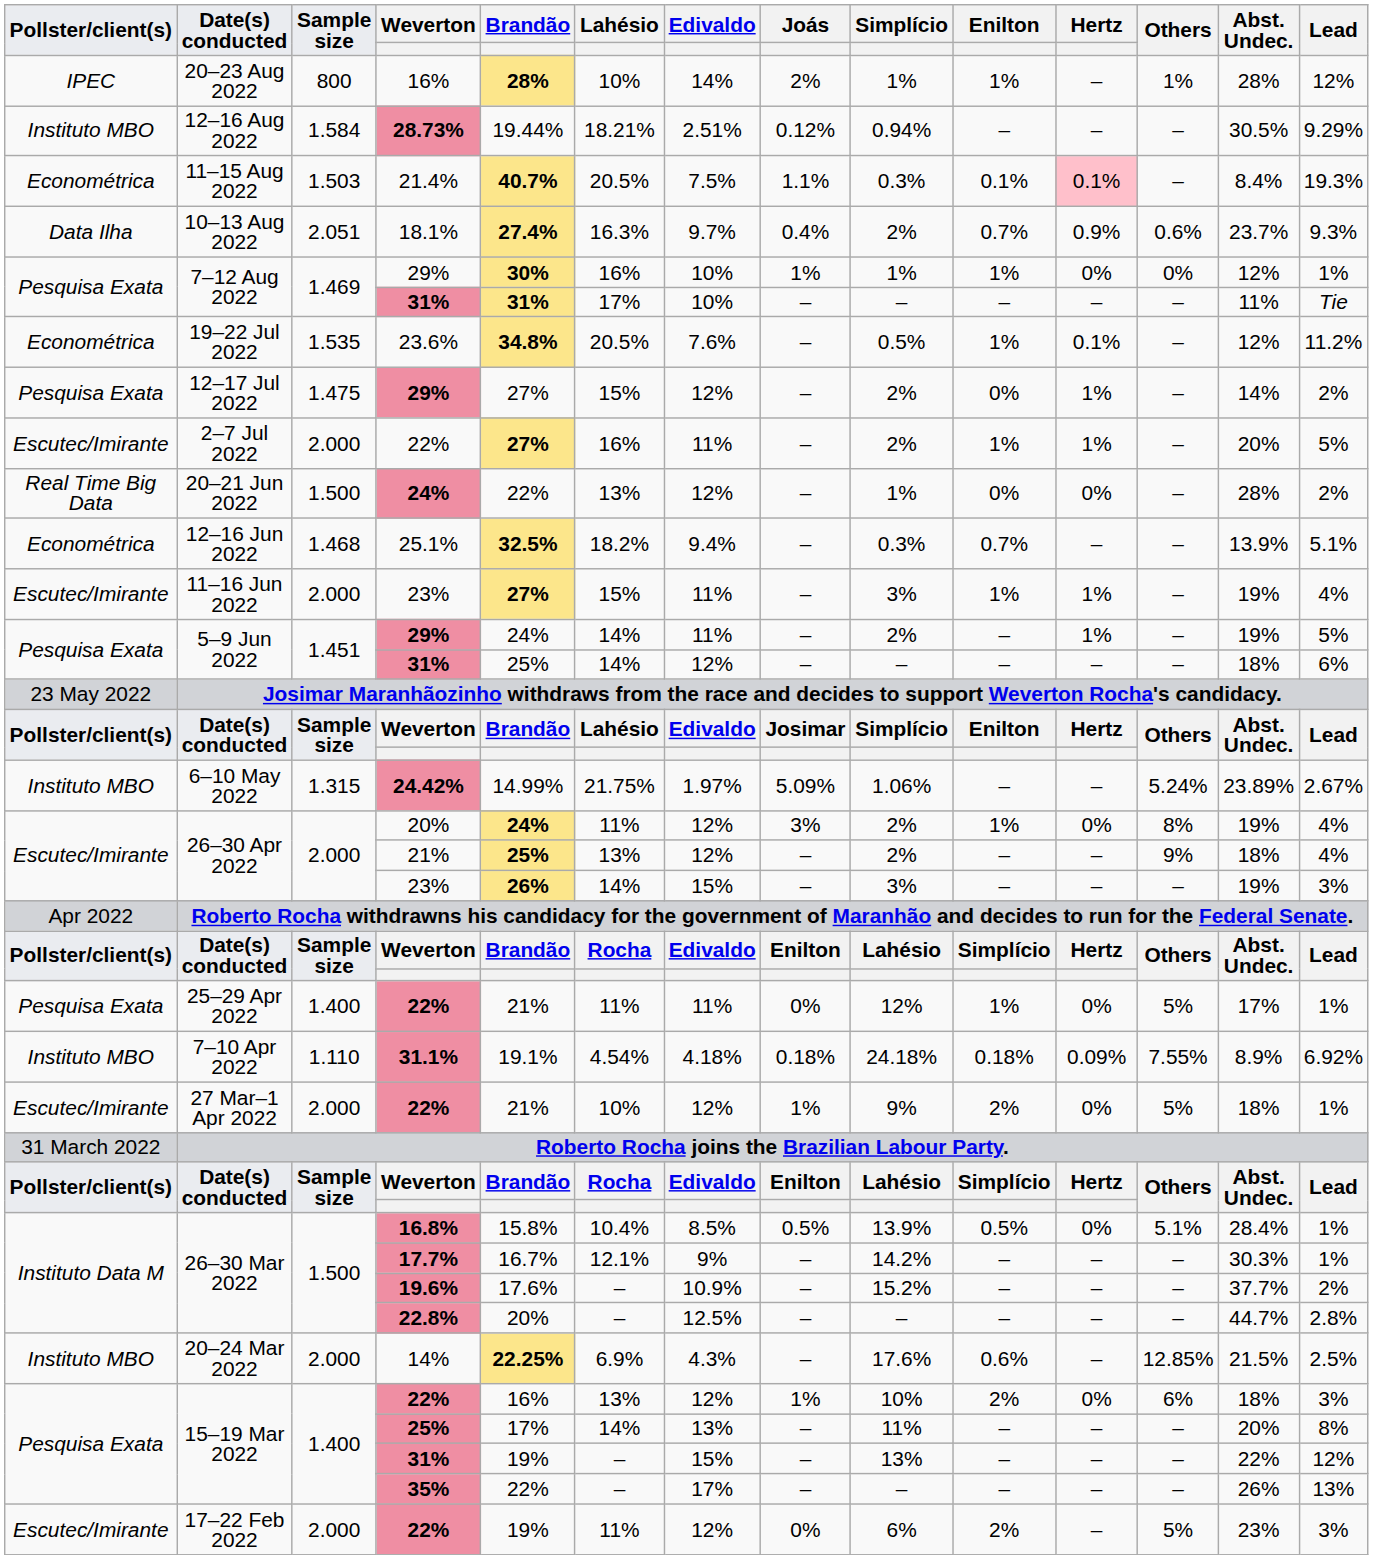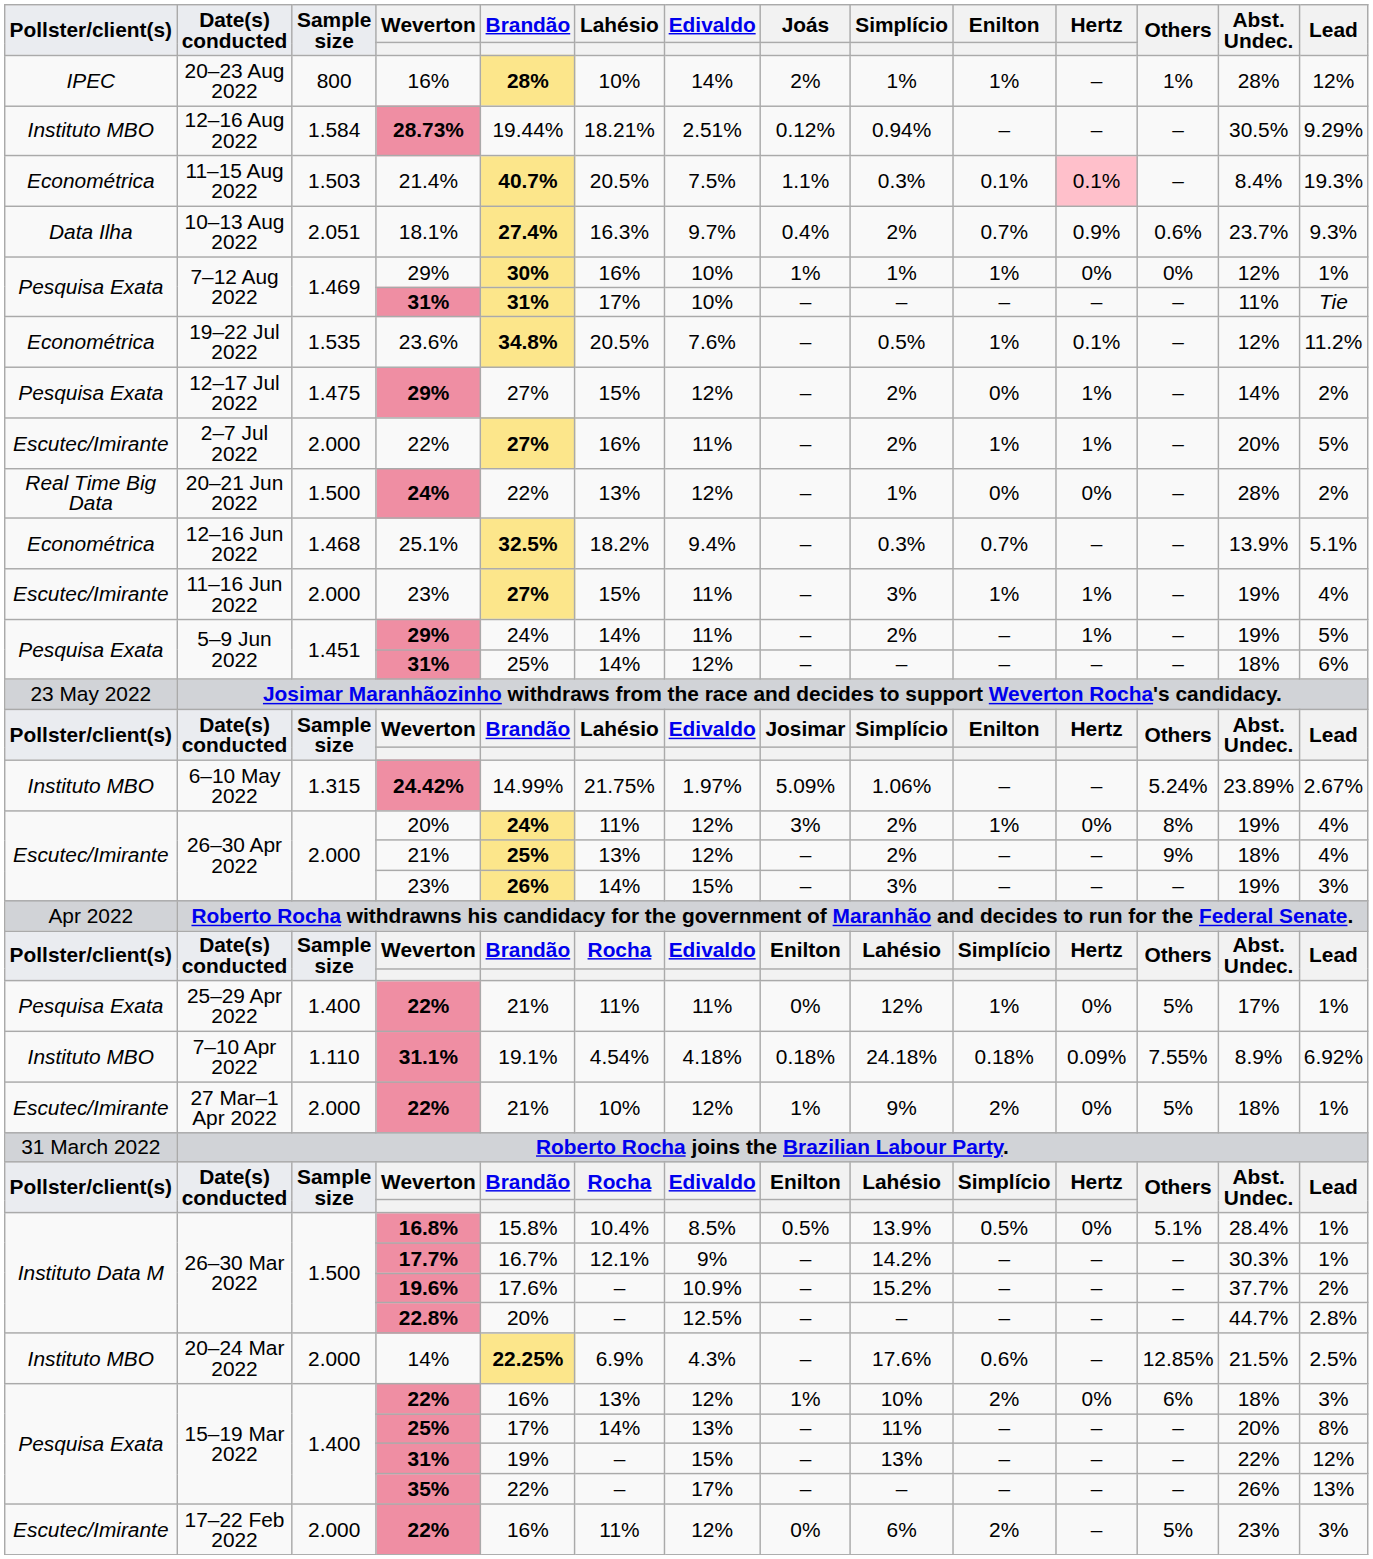(528, 1529) 19% -> (528, 1529) 16%
